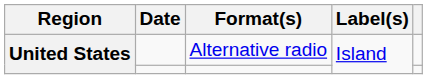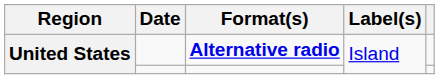(258, 49) normal -> (265, 49) bold
